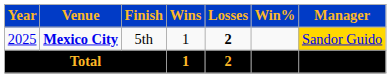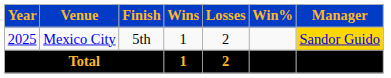(81, 38) bold -> (79, 38) normal
(228, 38) bold -> (226, 38) normal
